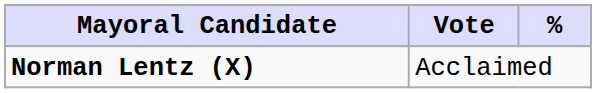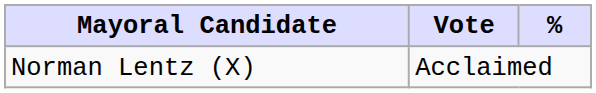(133, 67) bold -> (133, 67) normal
